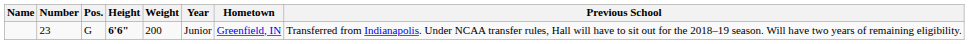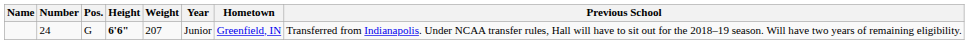(45, 30) 23 -> (45, 30) 24
(154, 30) 200 -> (154, 30) 207
